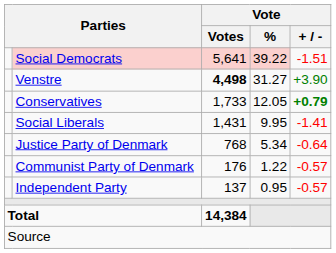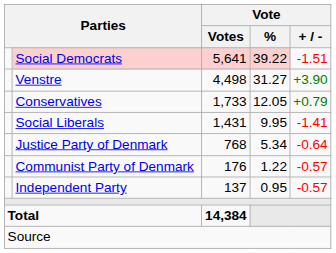(230, 79) bold -> (230, 79) normal
(310, 101) bold -> (310, 101) normal
